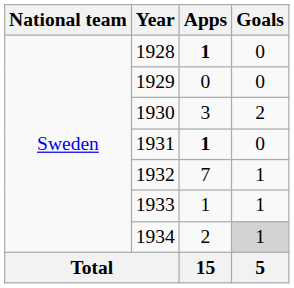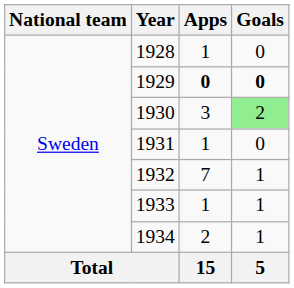(205, 50) bold -> (205, 50) normal
(205, 81) normal -> (205, 81) bold
(260, 81) normal -> (260, 81) bold
(260, 112) no background -> (260, 112) lightgreen background
(205, 143) bold -> (205, 143) normal
(260, 236) lightgrey background -> (260, 236) no background
